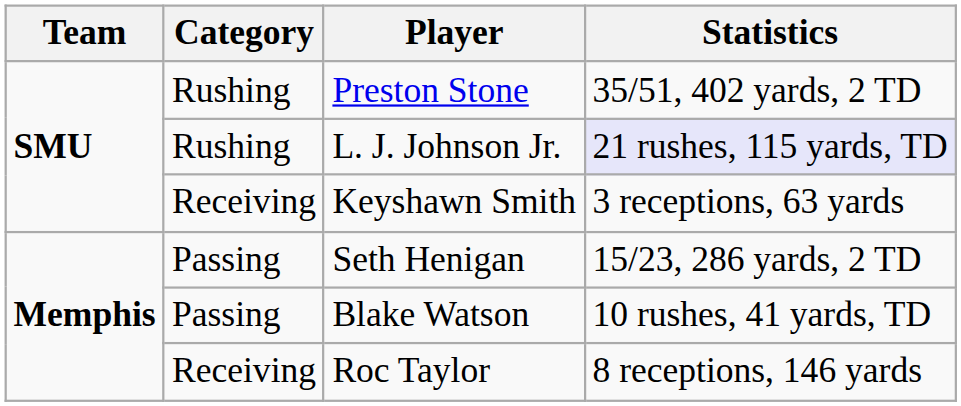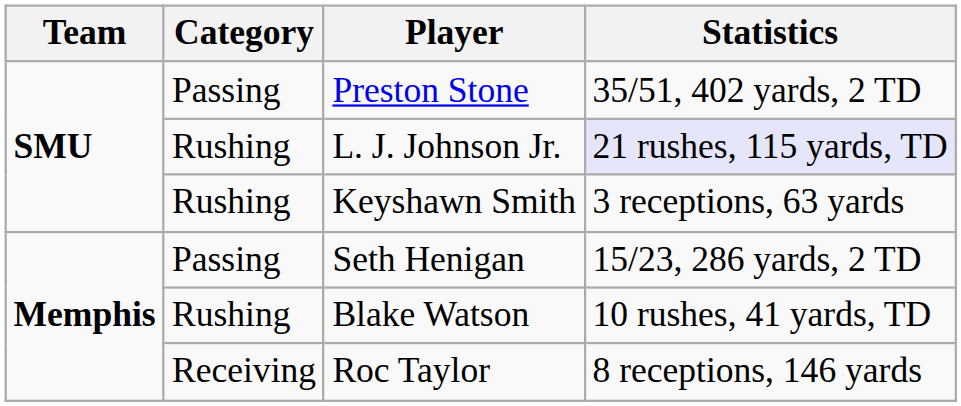(231, 89) Rushing -> (226, 89) Passing
(244, 202) Receiving -> (231, 202) Rushing
(226, 314) Passing -> (231, 314) Rushing
